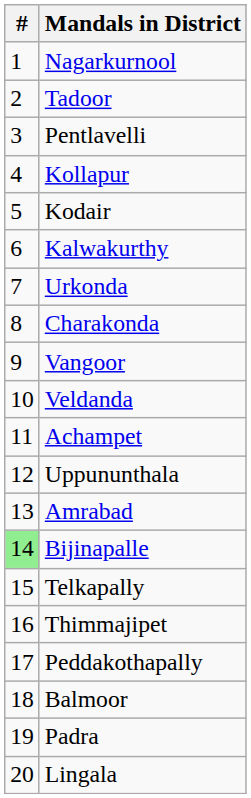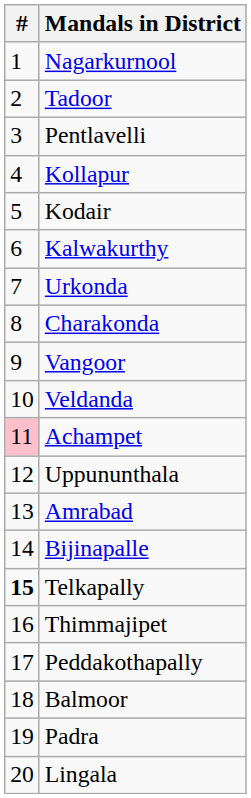(22, 436) no background -> (22, 436) pink background
(22, 549) lightgreen background -> (22, 549) no background
(22, 586) normal -> (22, 586) bold
